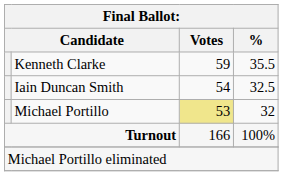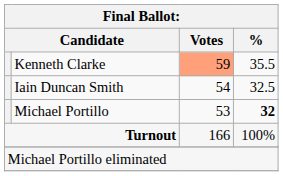(223, 64) no background -> (223, 64) lightsalmon background
(223, 111) khaki background -> (223, 111) no background
(268, 111) normal -> (268, 111) bold
